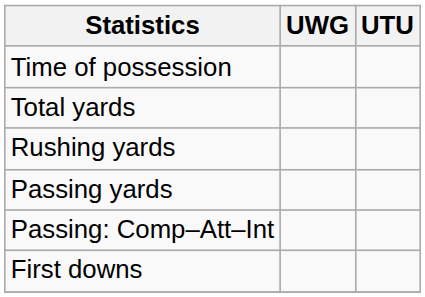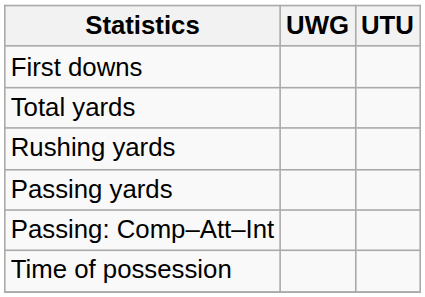rows swapped: (77, 270) <-> (121, 66)
